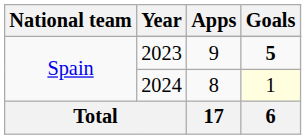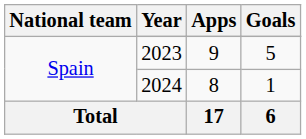(271, 52) bold -> (271, 52) normal
(271, 85) lightyellow background -> (271, 85) no background
